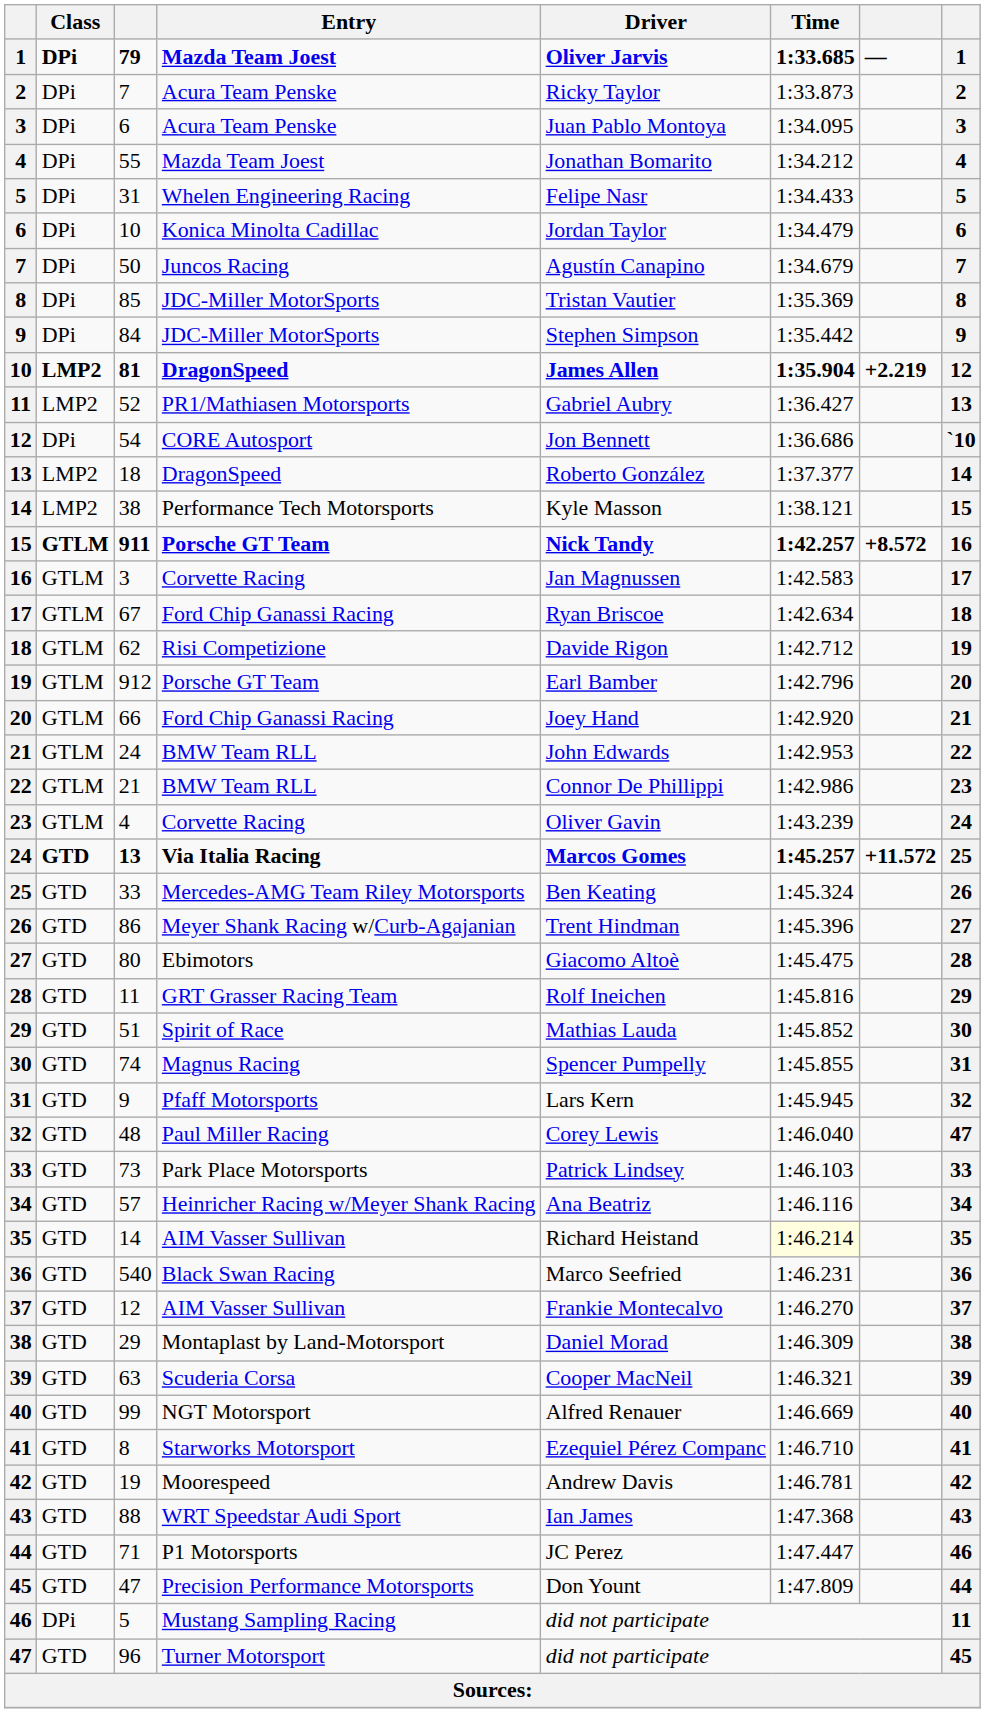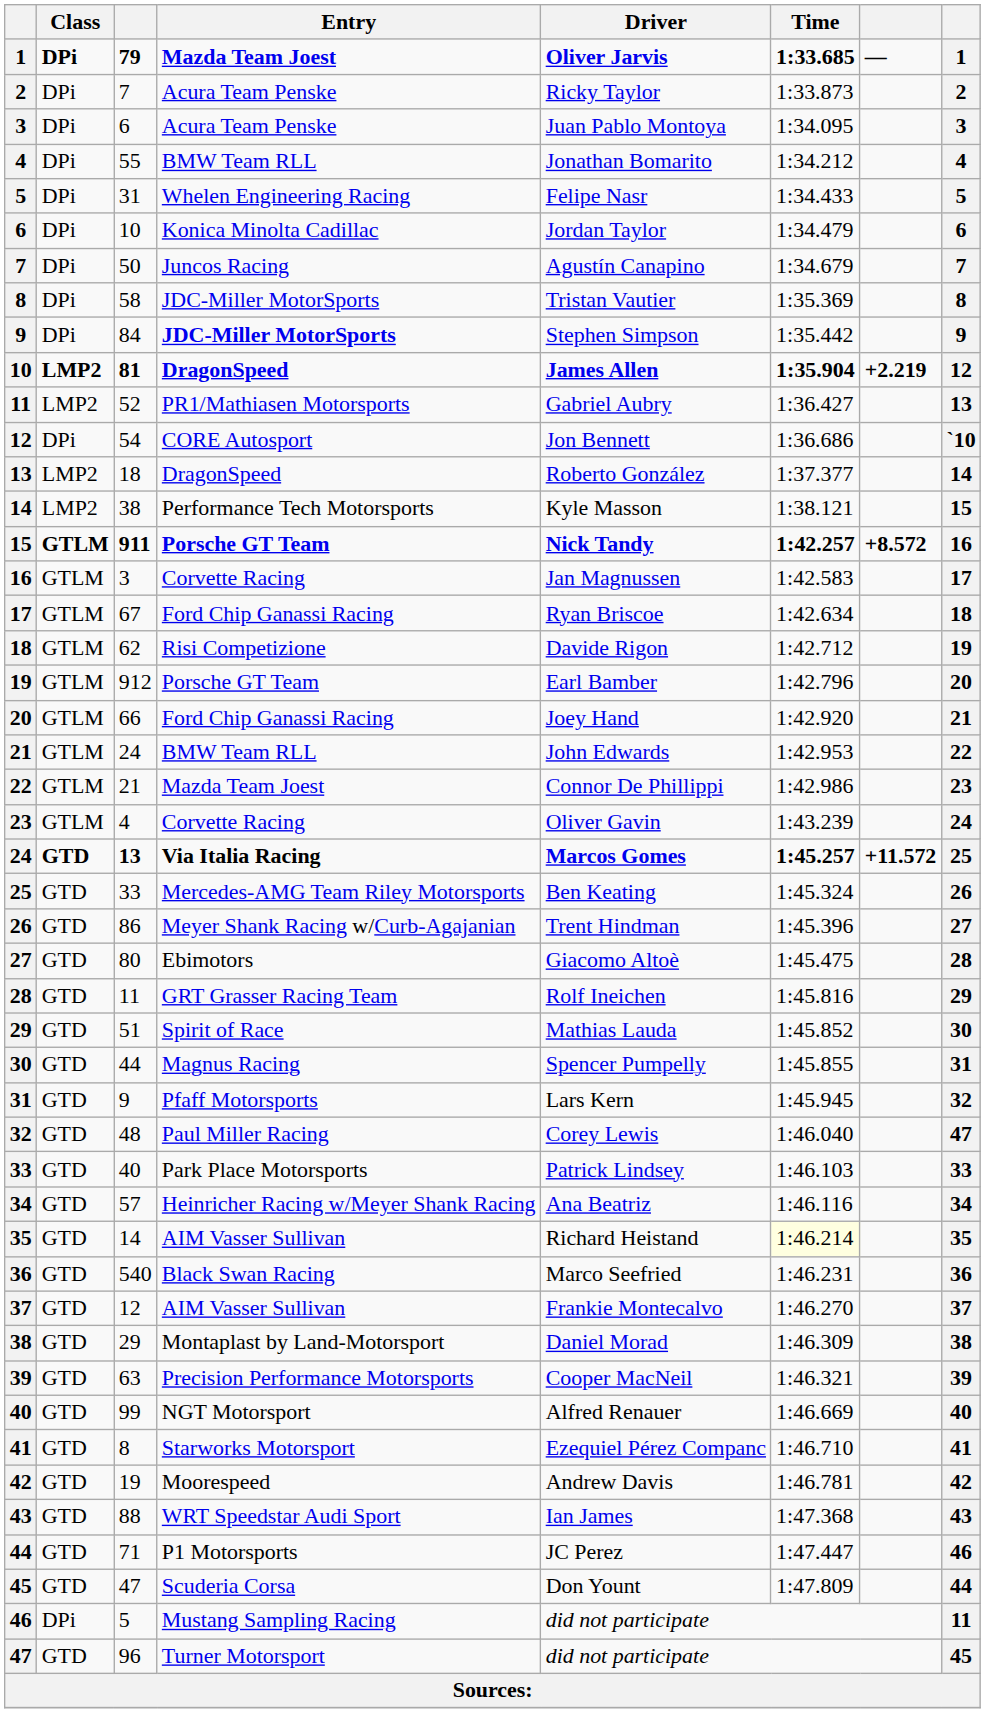(243, 160) Mazda Team Joest -> (239, 160) BMW Team RLL
(130, 299) 85 -> (130, 299) 58
(271, 334) normal -> (279, 334) bold
(239, 786) BMW Team RLL -> (243, 786) Mazda Team Joest
(130, 1064) 74 -> (130, 1064) 44
(130, 1169) 73 -> (130, 1169) 40
(228, 1377) Scuderia Corsa -> (318, 1377) Precision Performance Motorsports
(318, 1586) Precision Performance Motorsports -> (228, 1586) Scuderia Corsa
